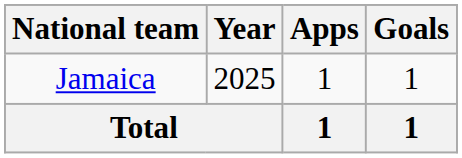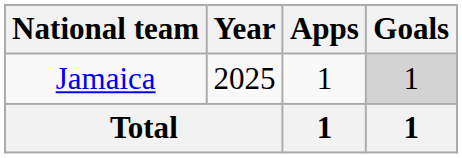(411, 78) no background -> (411, 78) lightgrey background
